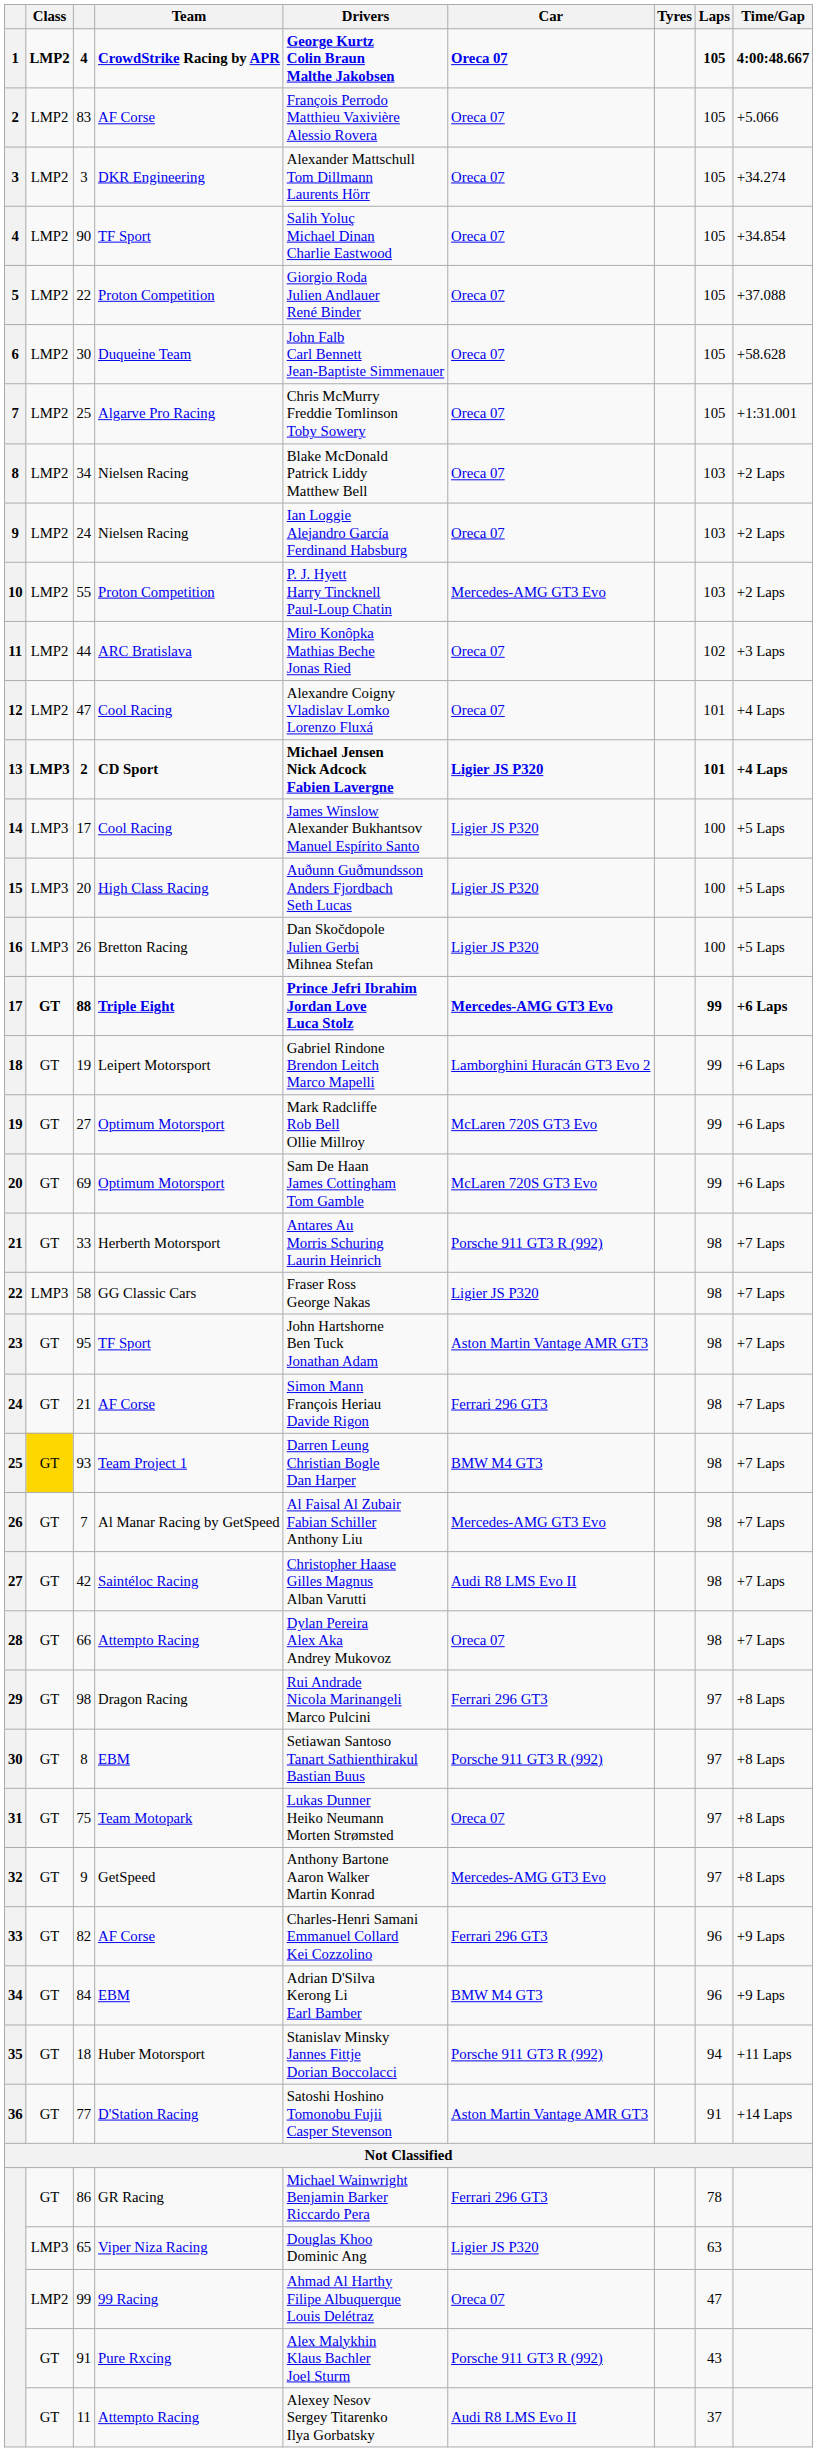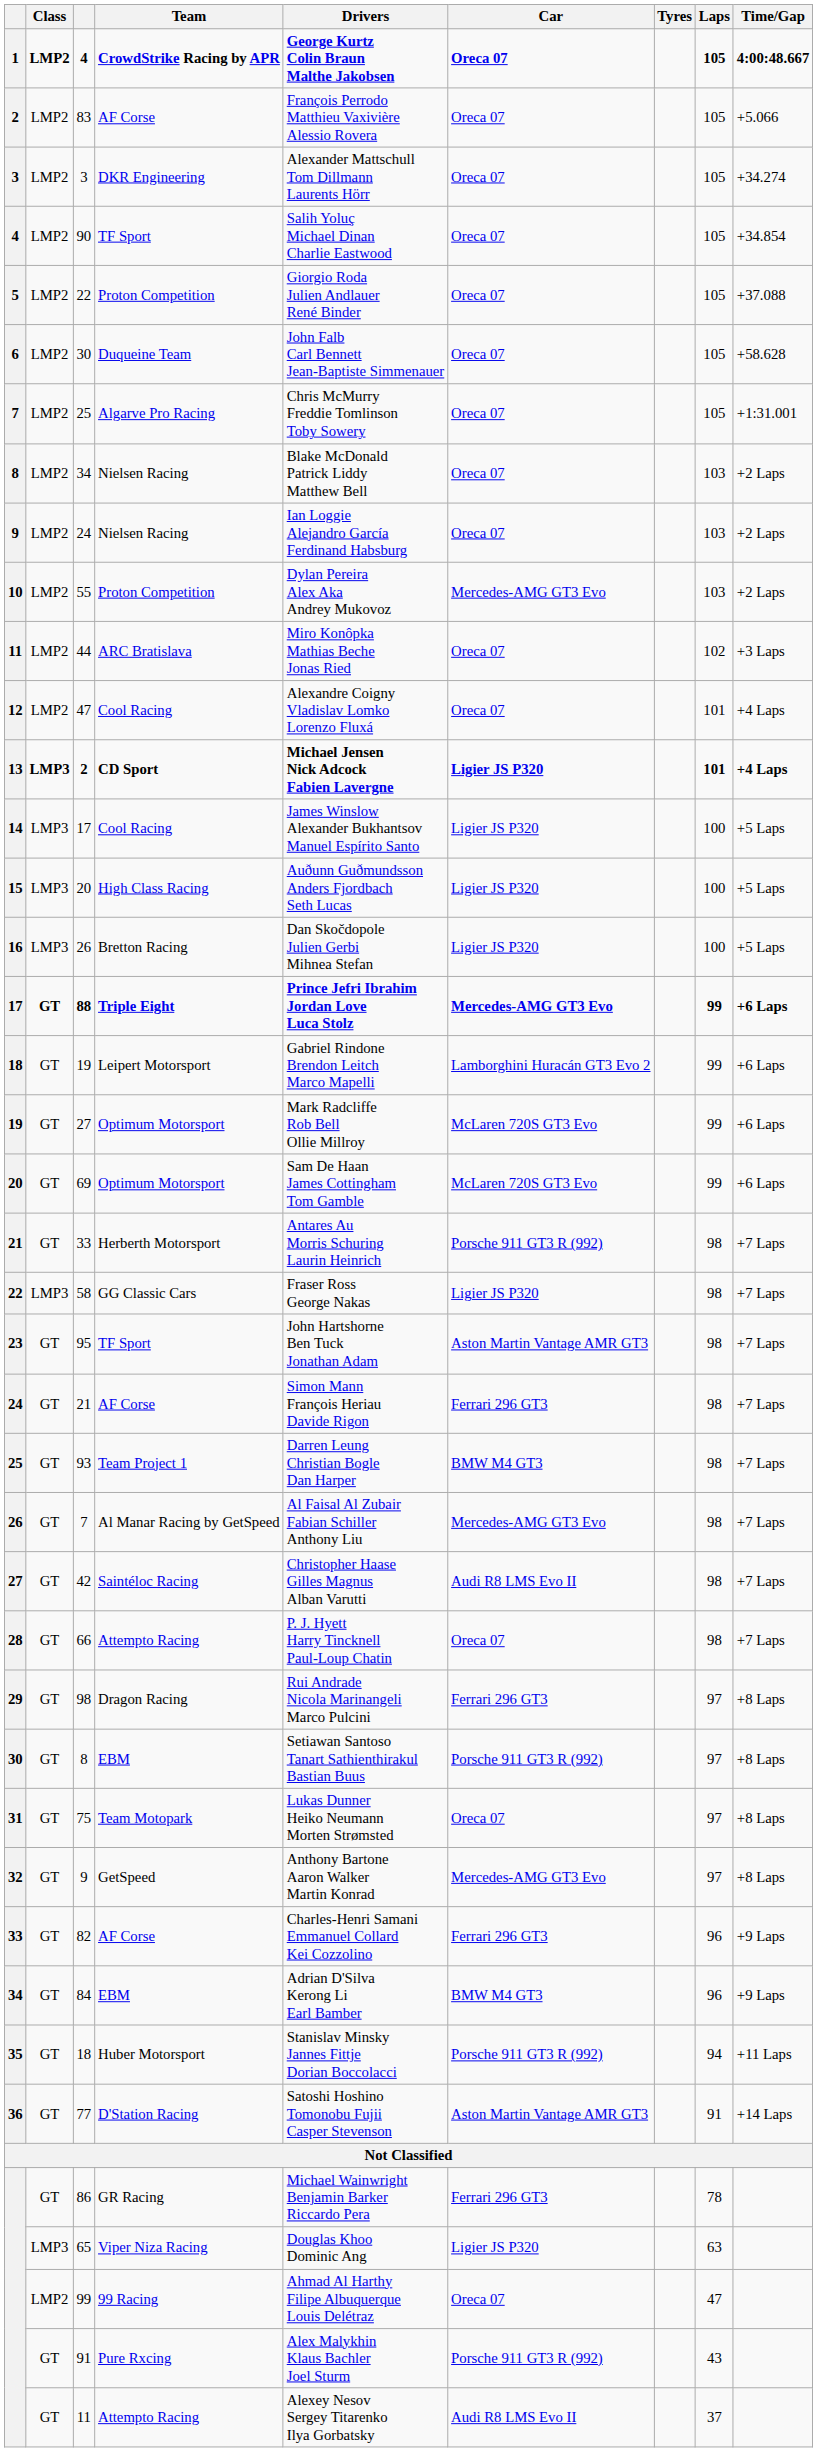(339, 591) P. J. Hyett Harry Tincknell Paul-Loup Chatin -> (339, 591) Dylan Pereira Alex Aka Andrey Mukovoz
(50, 1462) gold background -> (50, 1462) no background
(339, 1640) Dylan Pereira Alex Aka Andrey Mukovoz -> (339, 1640) P. J. Hyett Harry Tincknell Paul-Loup Chatin
